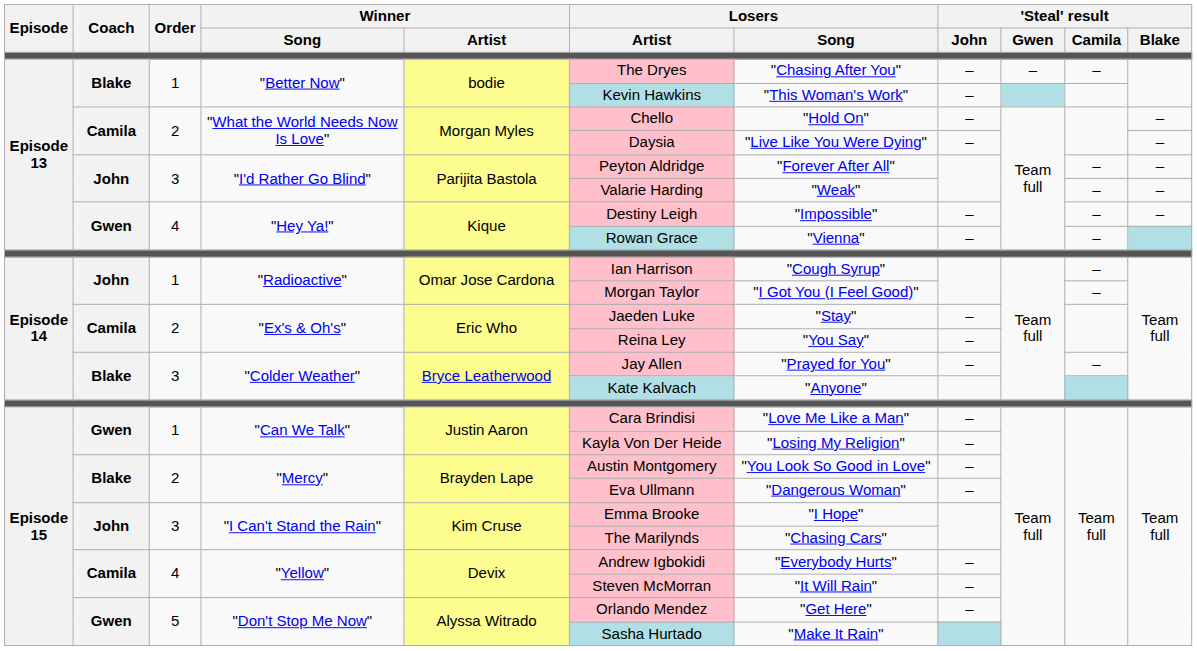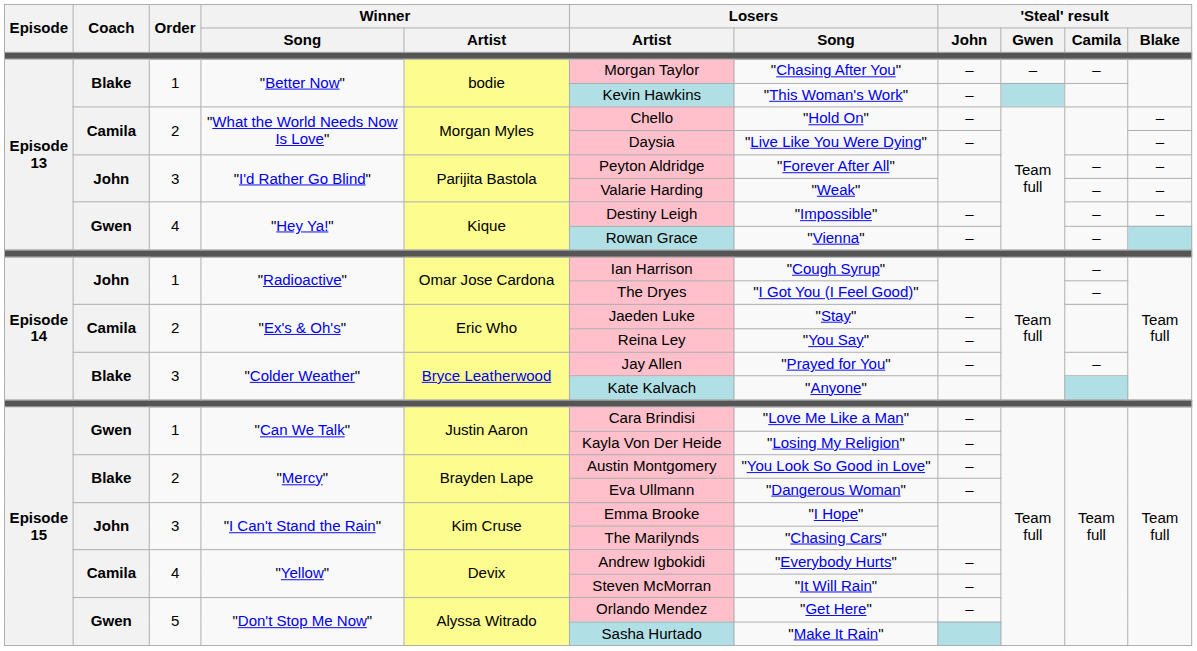(652, 71) The Dryes -> (652, 71) Morgan Taylor
(652, 292) Morgan Taylor -> (652, 292) The Dryes
